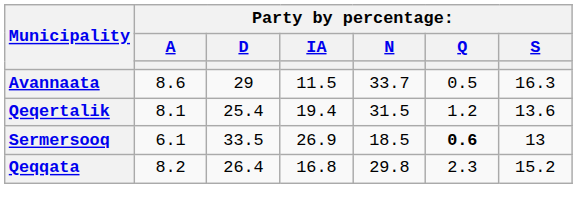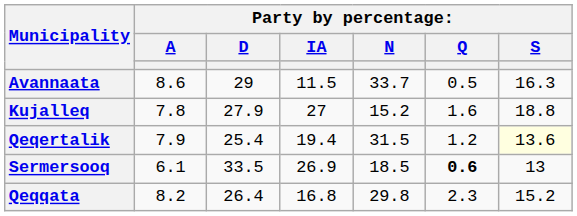+ row: (49, 112)
(171, 112) 8.1 -> (171, 140) 7.9
(535, 112) no background -> (535, 140) lightyellow background
